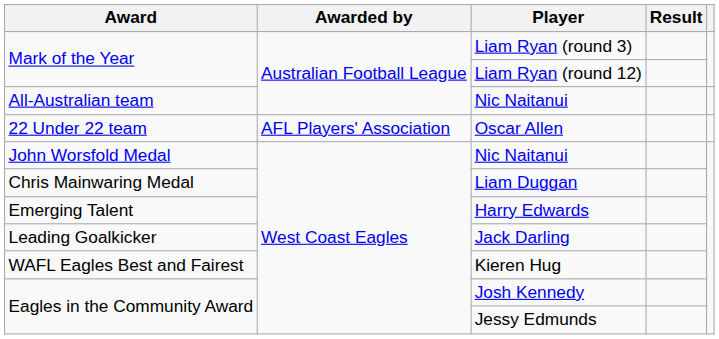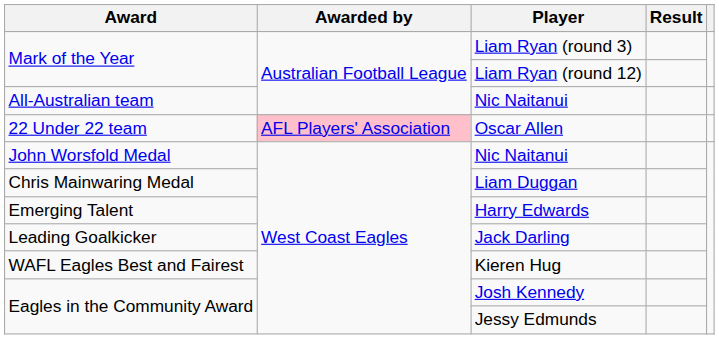(356, 127) no background -> (356, 127) pink background
